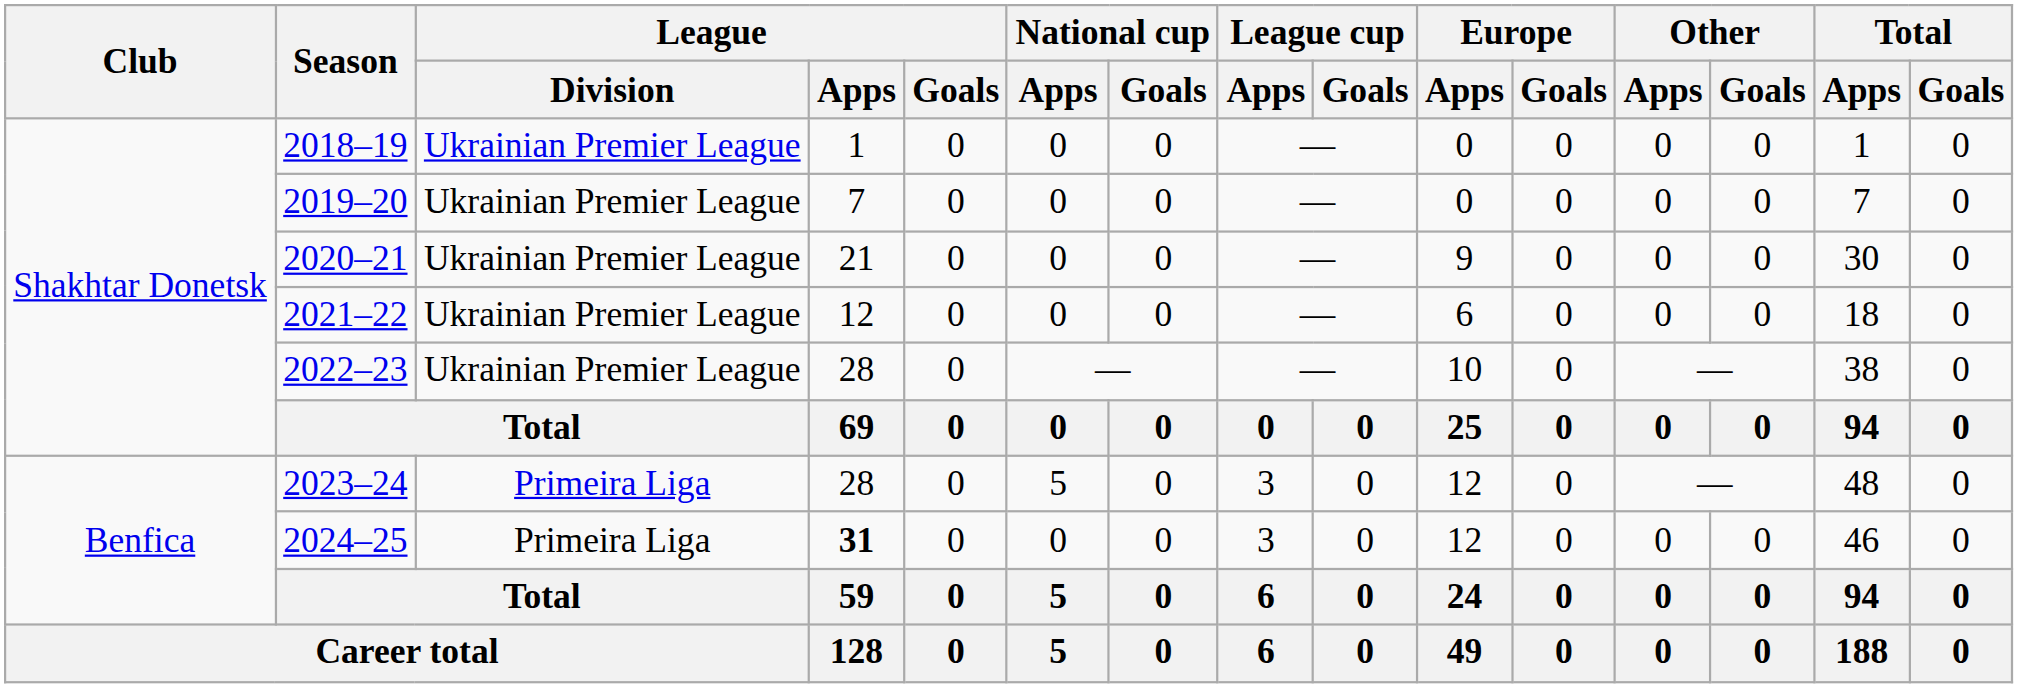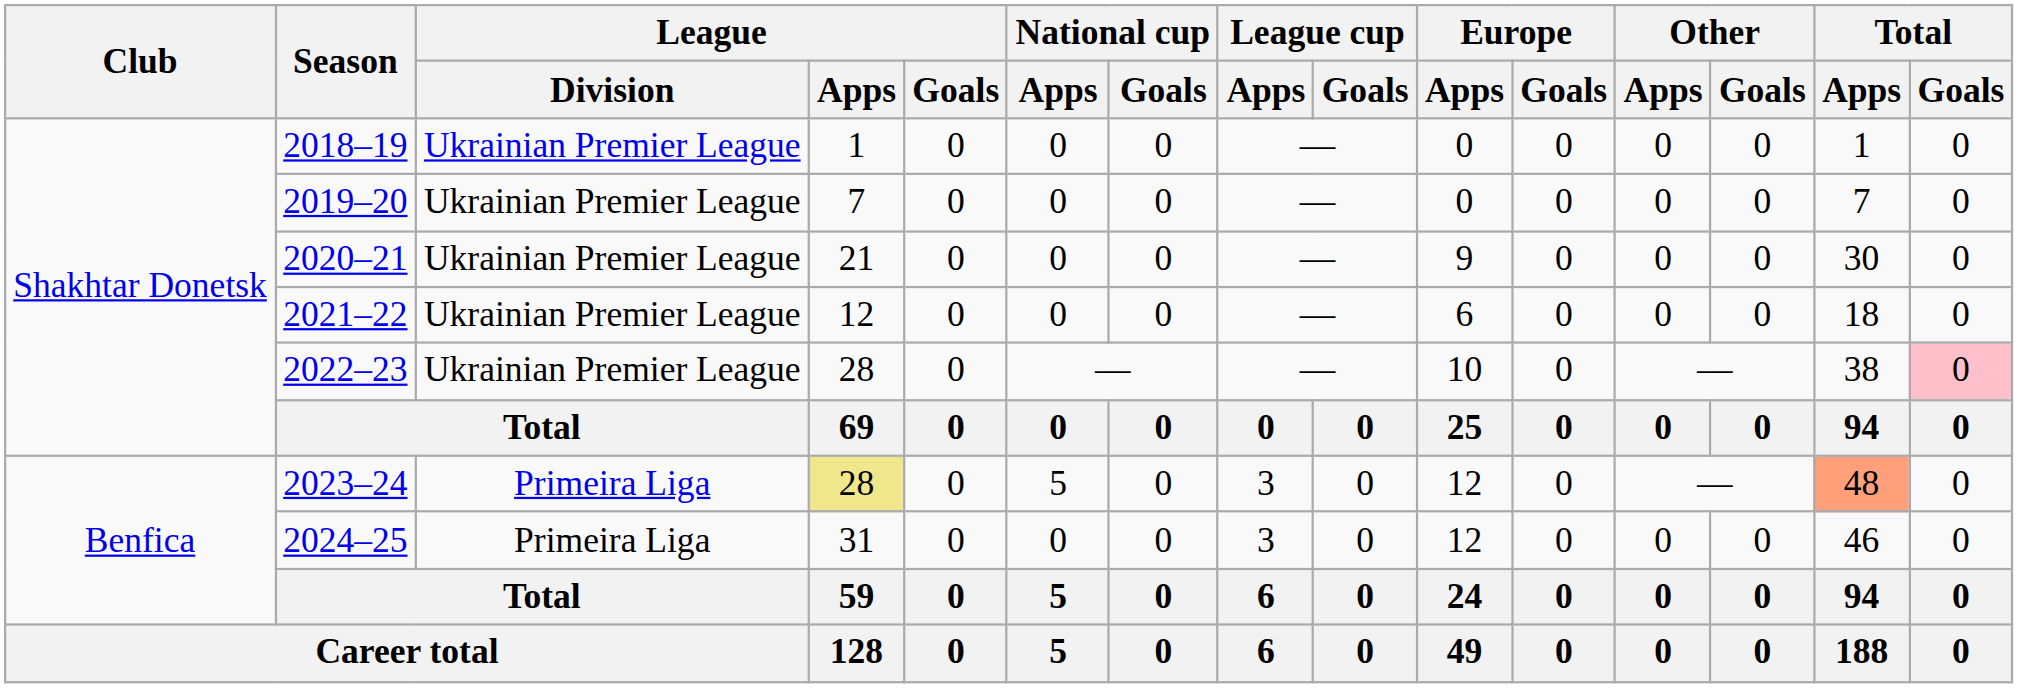(1961, 370) no background -> (1961, 370) pink background
(856, 483) no background -> (856, 483) khaki background
(1862, 483) no background -> (1862, 483) lightsalmon background
(856, 539) bold -> (856, 539) normal
